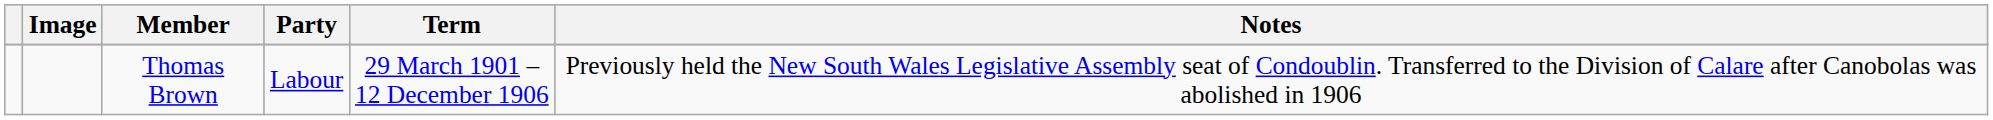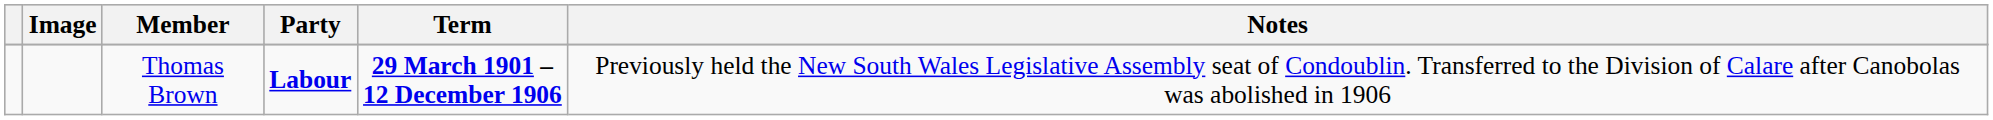(307, 79) normal -> (310, 79) bold
(452, 79) normal -> (462, 79) bold
